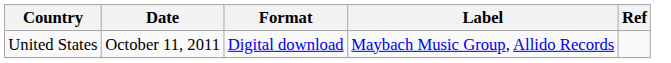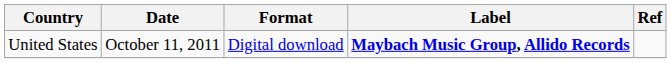(483, 44) normal -> (491, 44) bold
